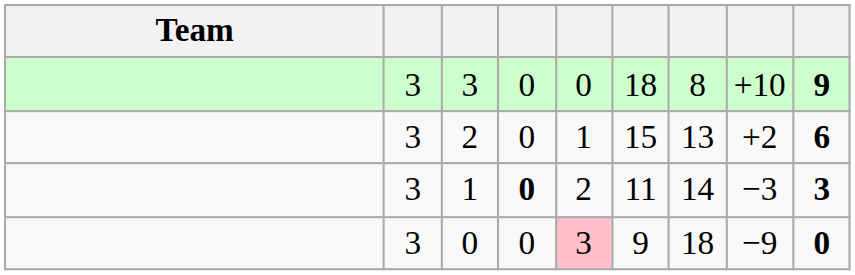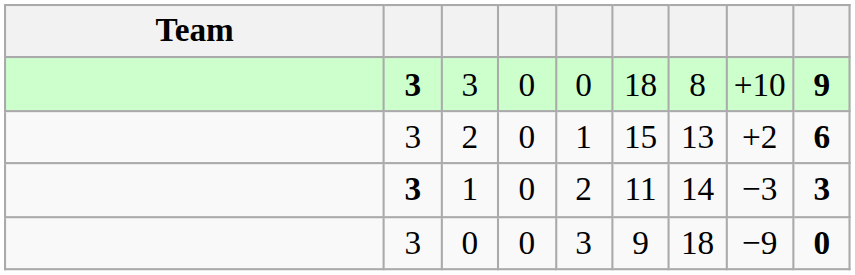(413, 83) normal -> (413, 83) bold
(413, 189) normal -> (413, 189) bold
(527, 189) bold -> (527, 189) normal
(584, 242) pink background -> (584, 242) no background
